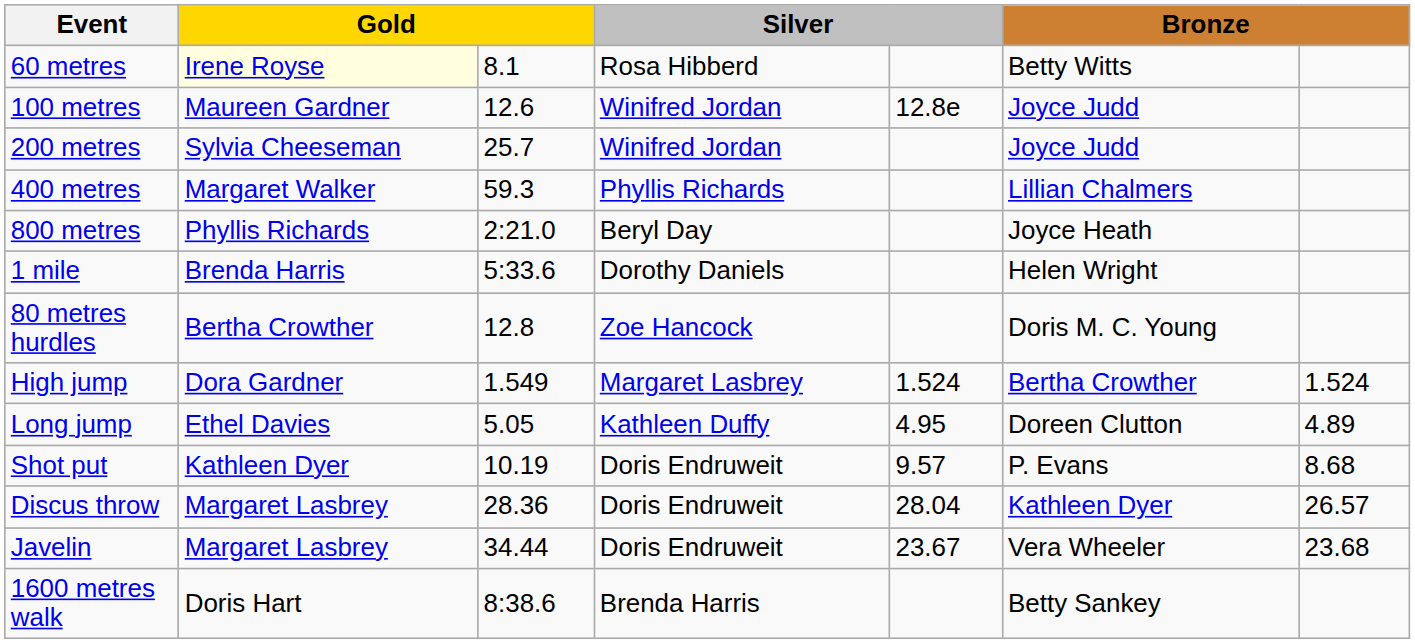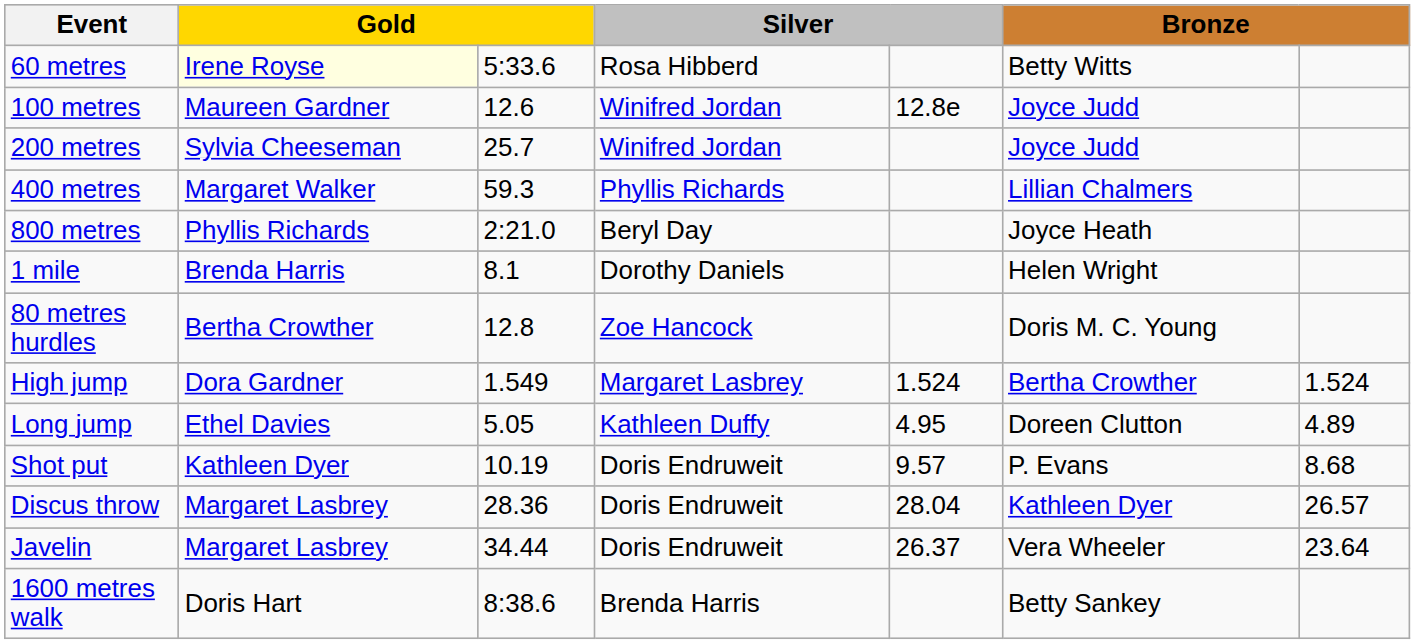(502, 66) 8.1 -> (520, 66) 5:33.6
(520, 271) 5:33.6 -> (502, 271) 8.1
(928, 547) 23.67 -> (928, 547) 26.37
(1337, 547) 23.68 -> (1337, 547) 23.64
